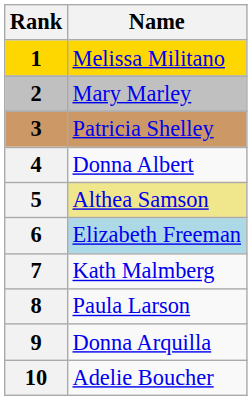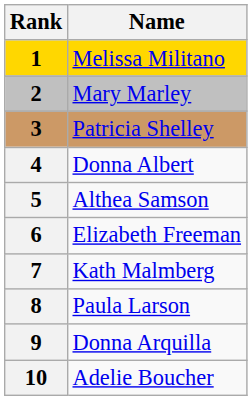(141, 199) khaki background -> (141, 199) no background
(157, 235) lightblue background -> (157, 235) no background
